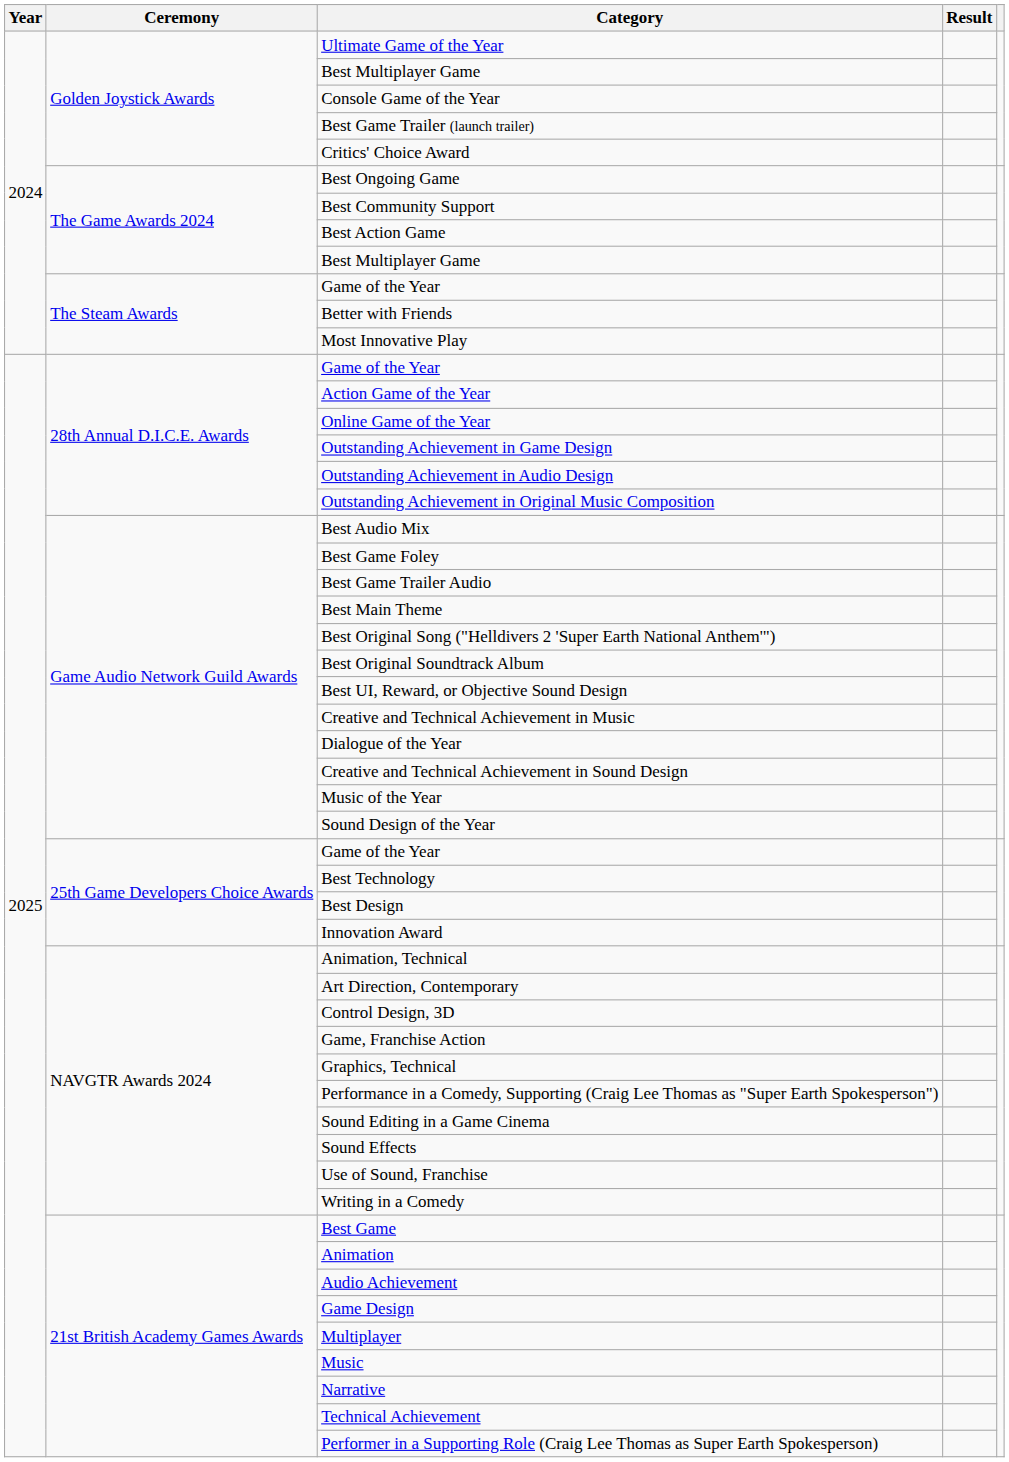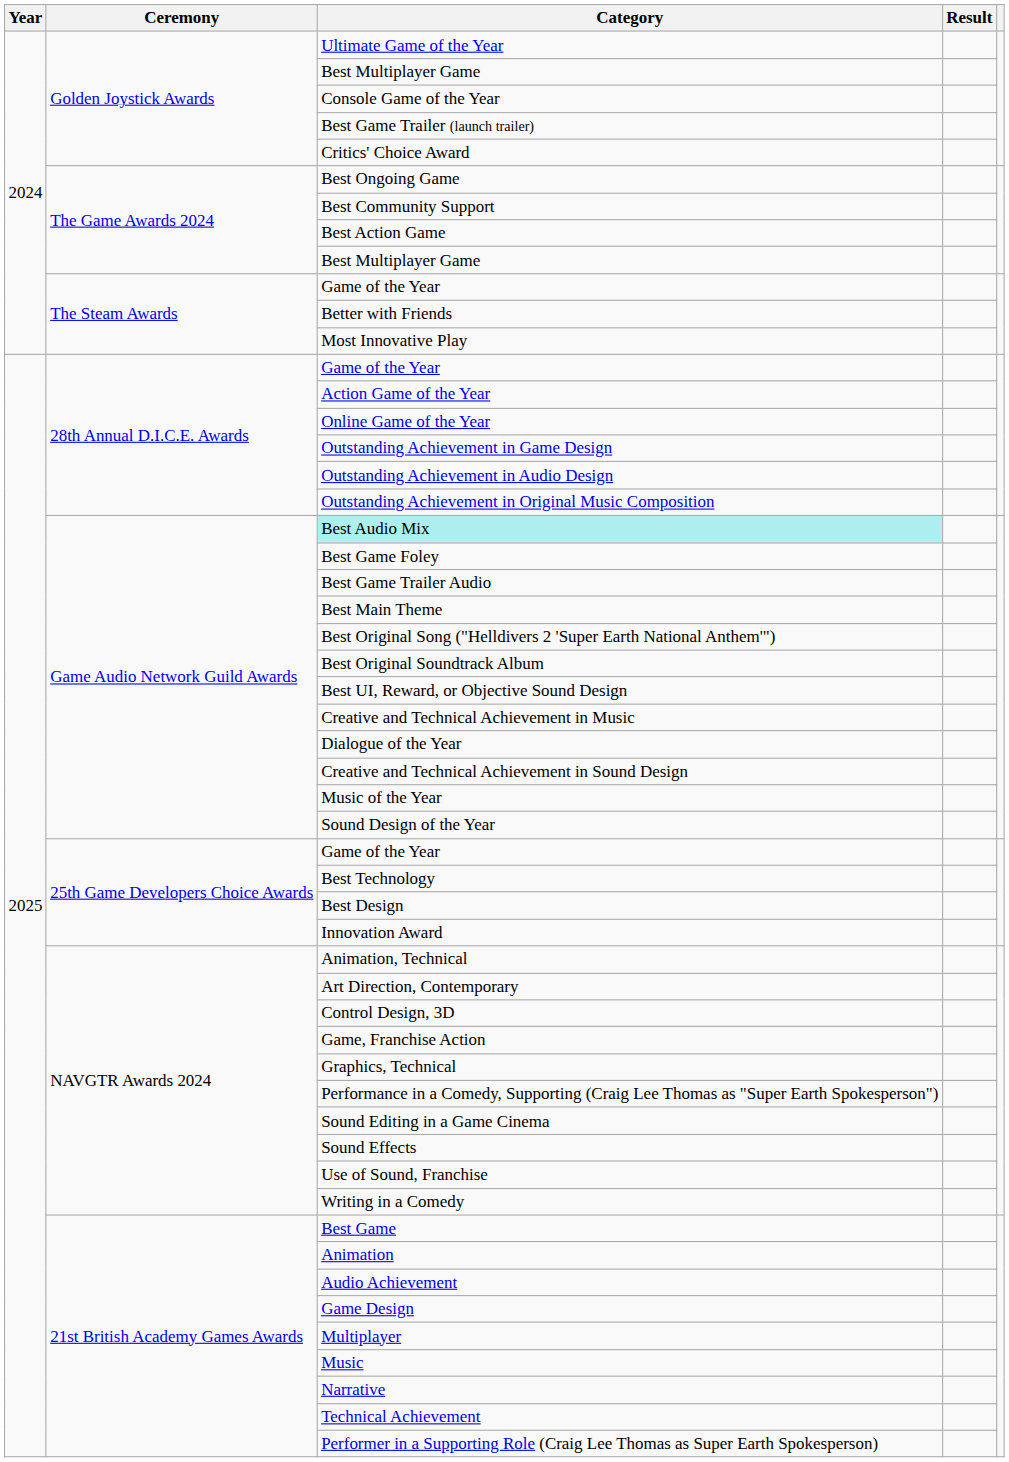(375, 529) no background -> (375, 529) paleturquoise background
